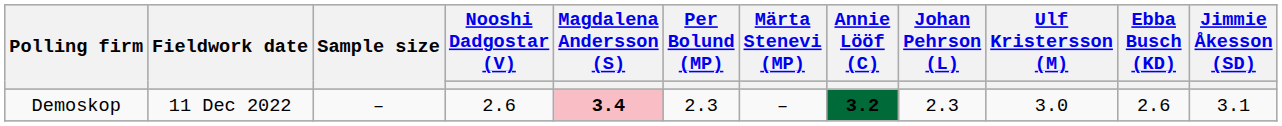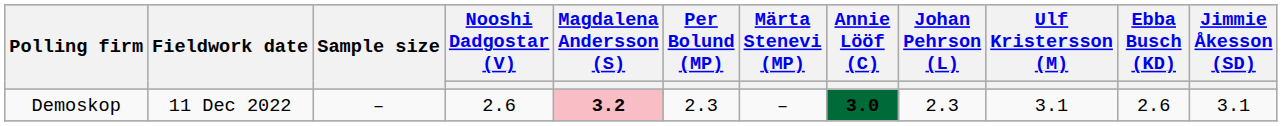(608, 105) 3.4 -> (608, 105) 3.2
(862, 105) 3.2 -> (862, 105) 3.0
(1052, 105) 3.0 -> (1052, 105) 3.1
